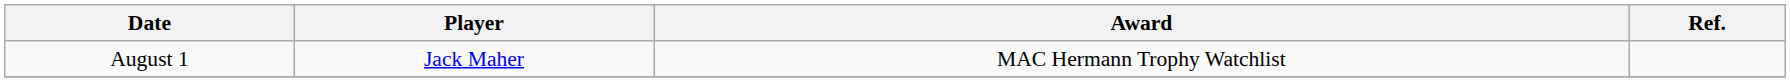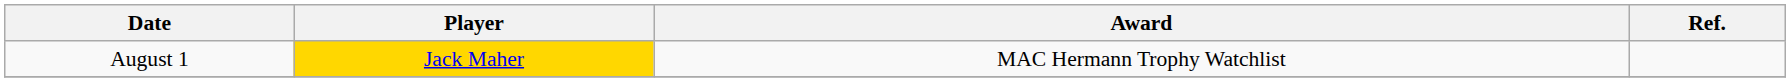(474, 58) no background -> (474, 58) gold background
